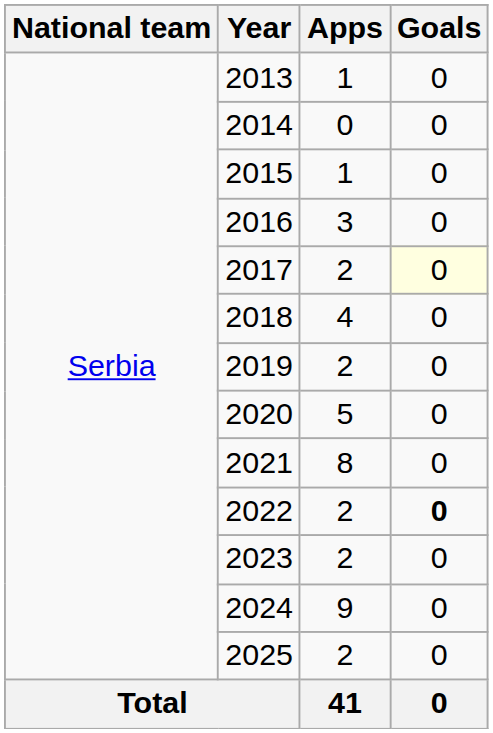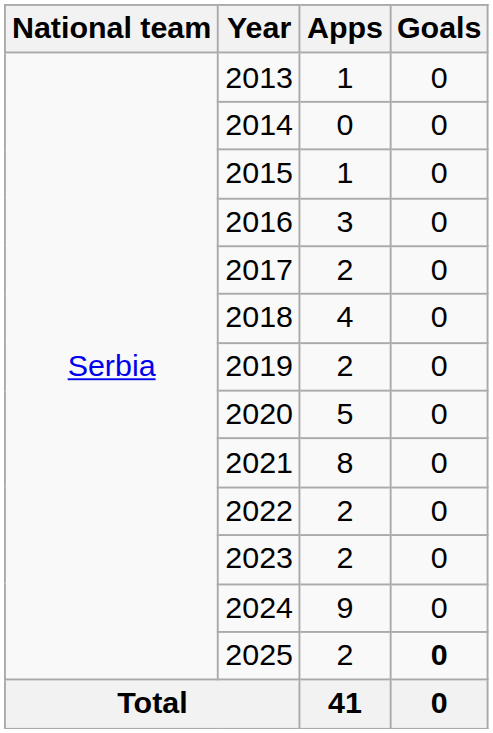(439, 269) lightyellow background -> (439, 269) no background
(439, 510) bold -> (439, 510) normal
(439, 655) normal -> (439, 655) bold
